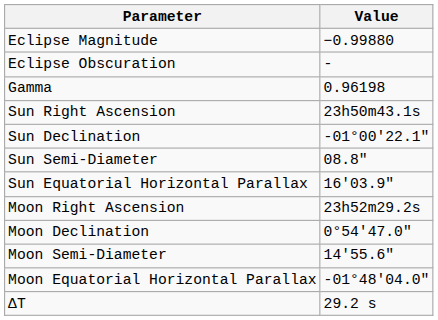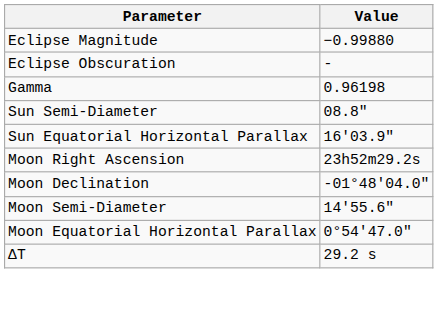- row: (92, 112)
- row: (74, 136)
(368, 232) 0°54'47.0" -> (376, 184) -01°48'04.0"
(376, 280) -01°48'04.0" -> (368, 232) 0°54'47.0"
